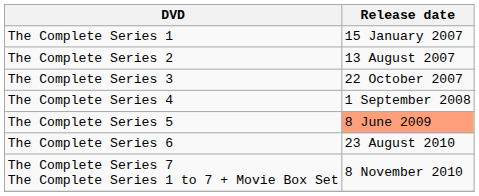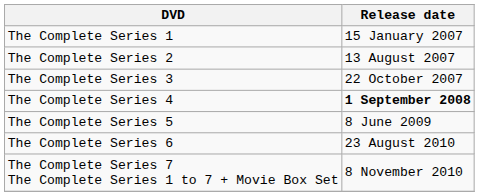(408, 101) normal -> (408, 101) bold
(388, 122) lightsalmon background -> (388, 122) no background
